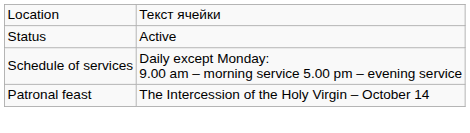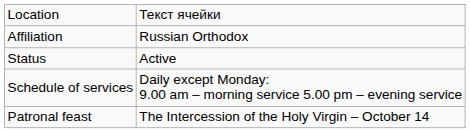+ row: (35, 36)
